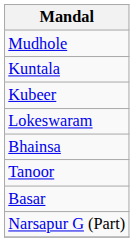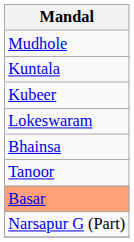(27, 198) no background -> (27, 198) lightsalmon background
